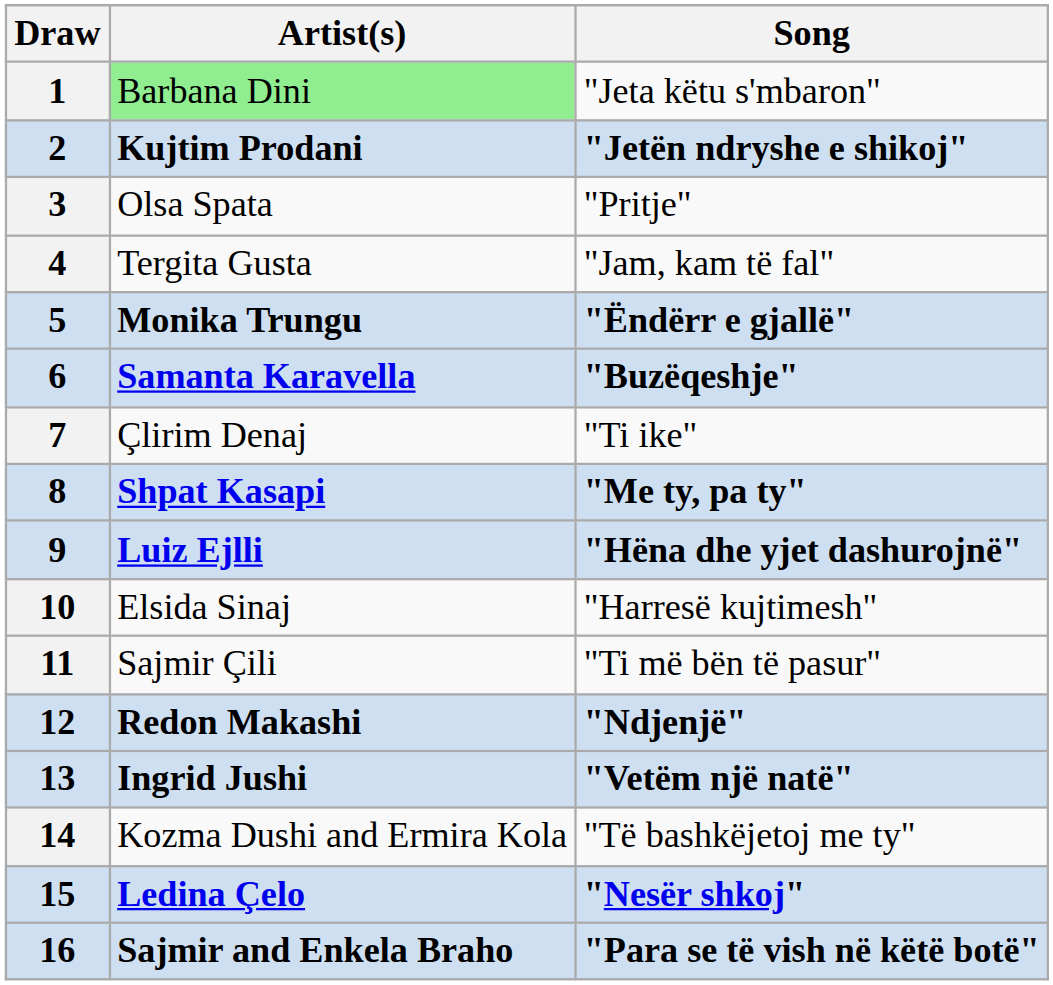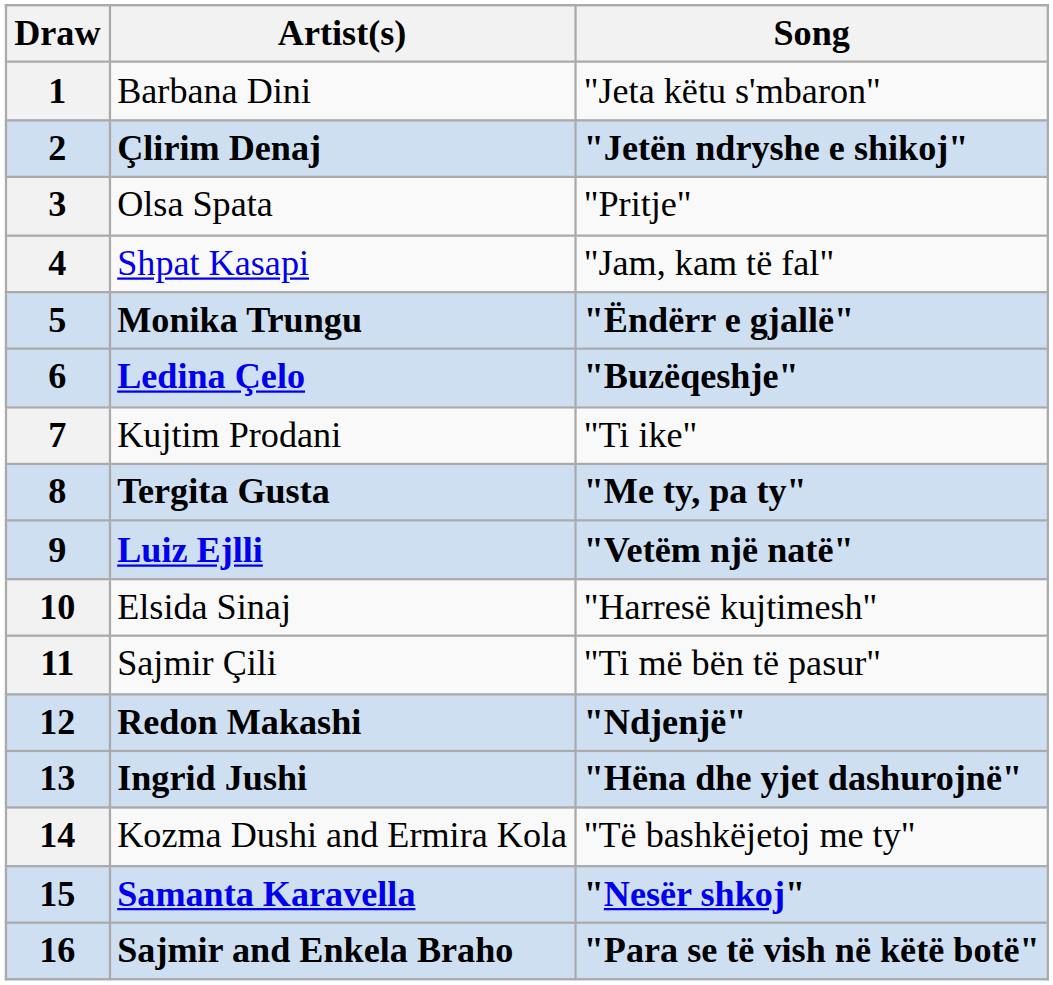(214, 90) lightgreen background -> (214, 90) no background
(240, 147) Kujtim Prodani -> (219, 147) Çlirim Denaj
(215, 262) Tergita Gusta -> (213, 262) Shpat Kasapi
(266, 377) Samanta Karavella -> (211, 377) Ledina Çelo
(212, 434) Çlirim Denaj -> (229, 434) Kujtim Prodani
(221, 491) Shpat Kasapi -> (223, 491) Tergita Gusta
(803, 549) "Hëna dhe yjet dashurojnë" -> (719, 549) "Vetëm një natë"
(719, 778) "Vetëm një natë" -> (803, 778) "Hëna dhe yjet dashurojnë"
(211, 893) Ledina Çelo -> (266, 893) Samanta Karavella
